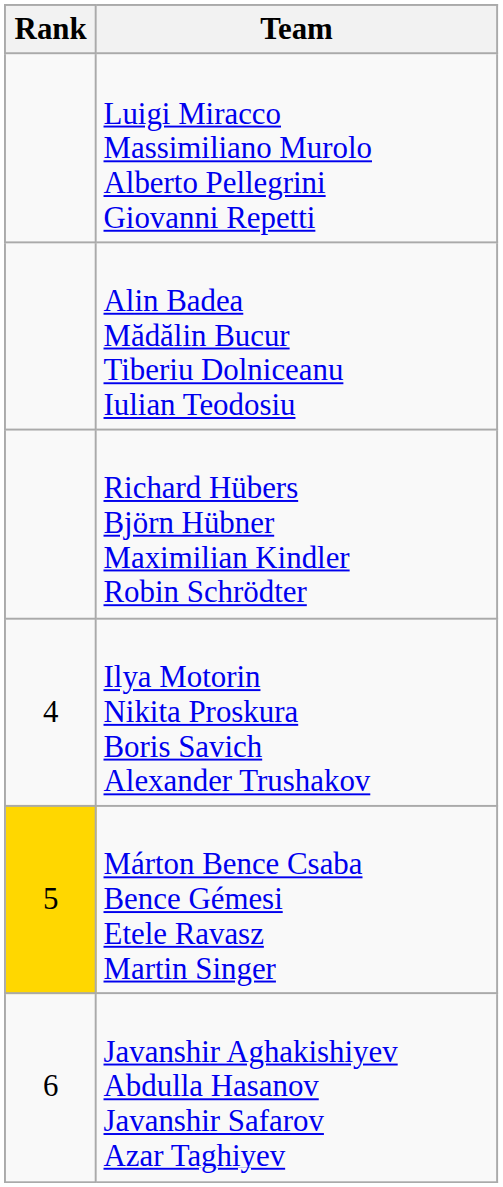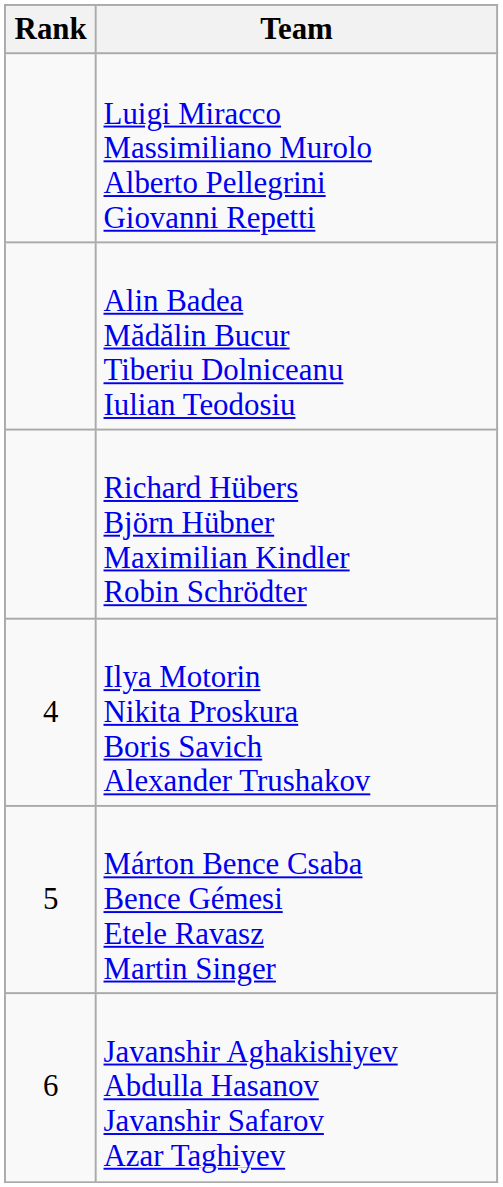(51, 899) gold background -> (51, 899) no background
